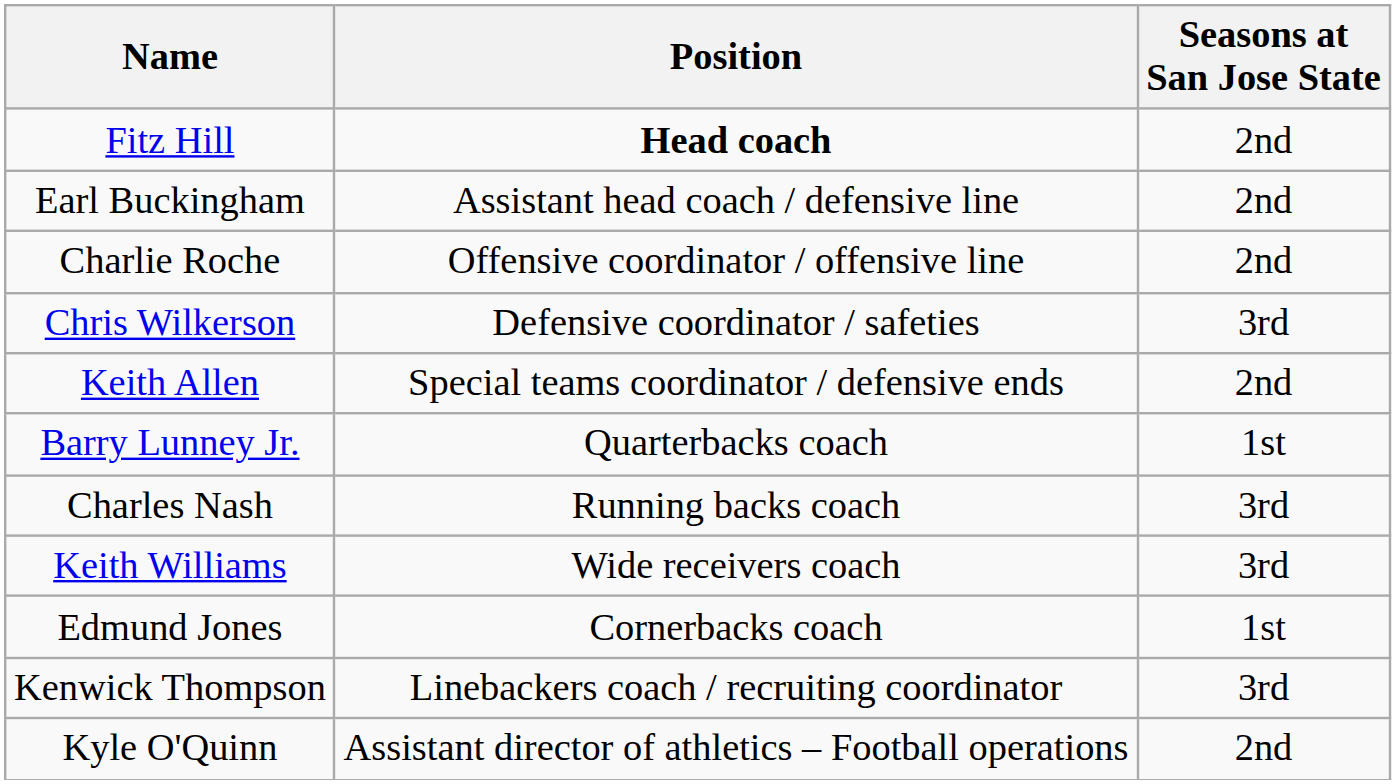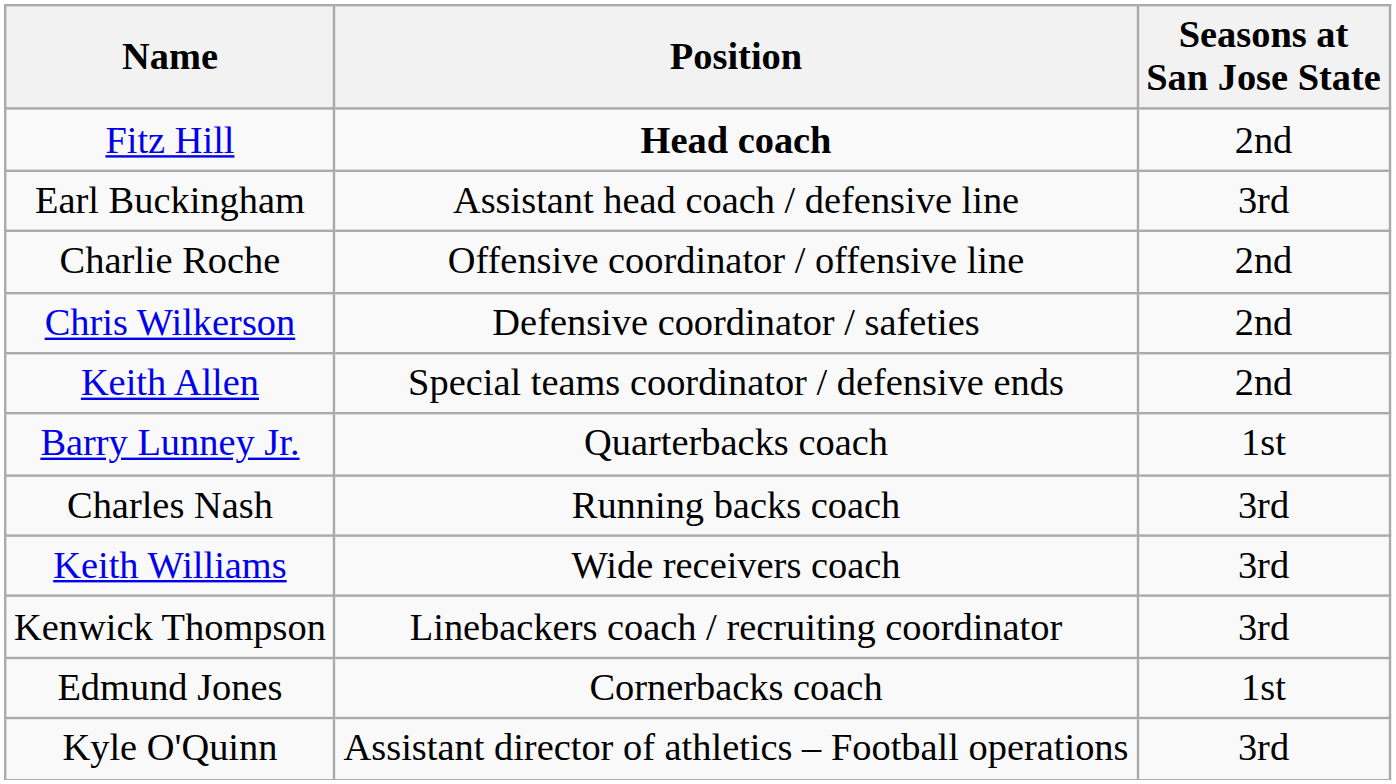(1264, 199) 2nd -> (1263, 199) 3rd
(1263, 321) 3rd -> (1264, 321) 2nd
rows swapped: (170, 687) <-> (170, 626)
(1264, 748) 2nd -> (1263, 748) 3rd
